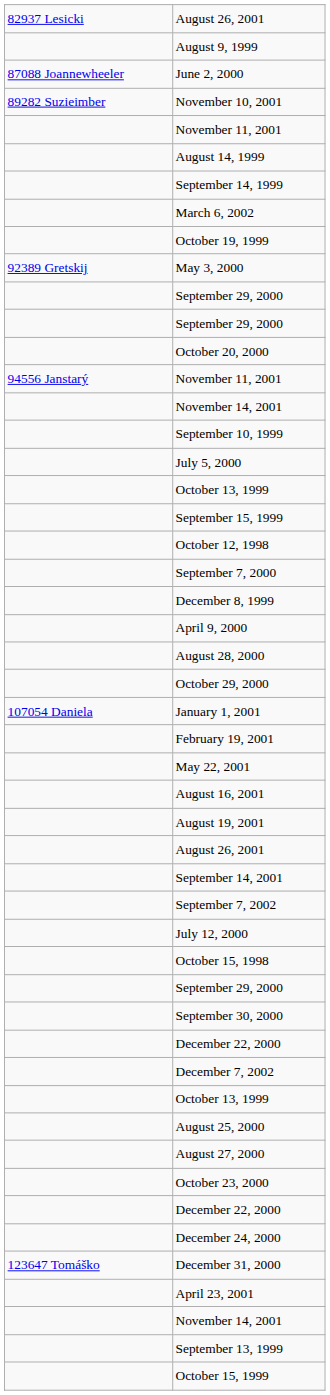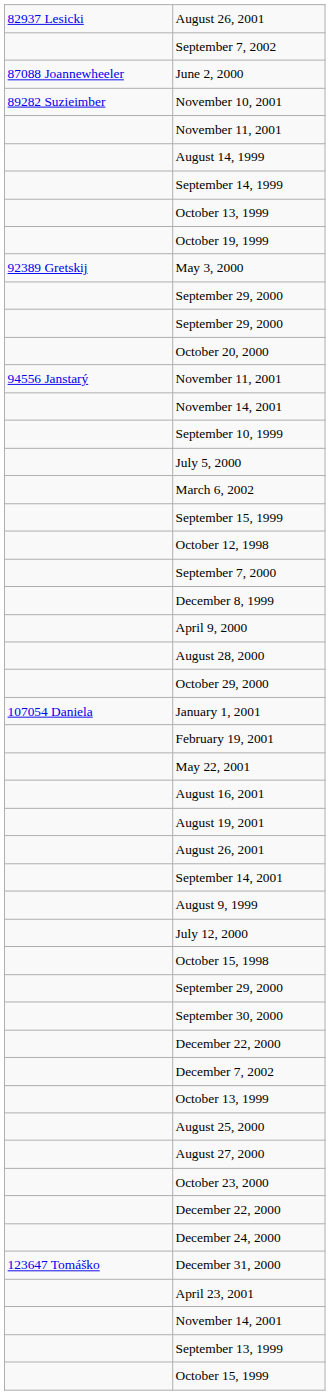(217, 46) August 9, 1999 -> (226, 46) September 7, 2002
(215, 212) March 6, 2002 -> (222, 212) October 13, 1999
(222, 489) October 13, 1999 -> (215, 489) March 6, 2002
(226, 905) September 7, 2002 -> (217, 905) August 9, 1999
